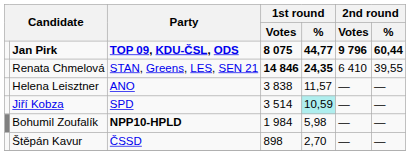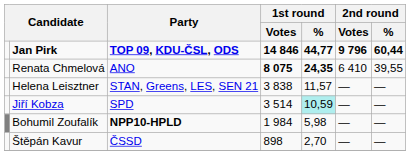(278, 50) 8 075 -> (281, 50) 14 846
(184, 68) STAN, Greens, LES, SEN 21 -> (122, 68) ANO
(281, 68) 14 846 -> (278, 68) 8 075
(122, 86) ANO -> (184, 86) STAN, Greens, LES, SEN 21
